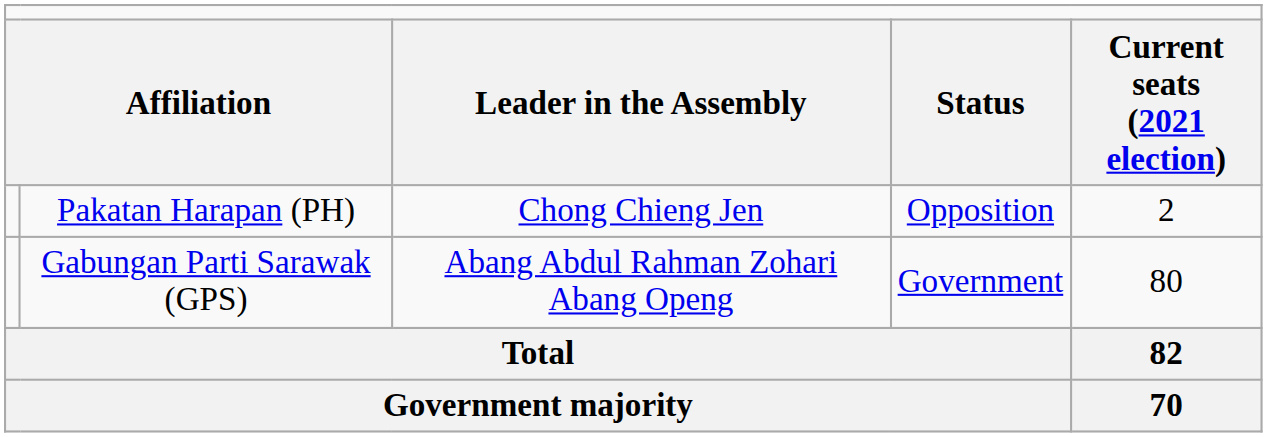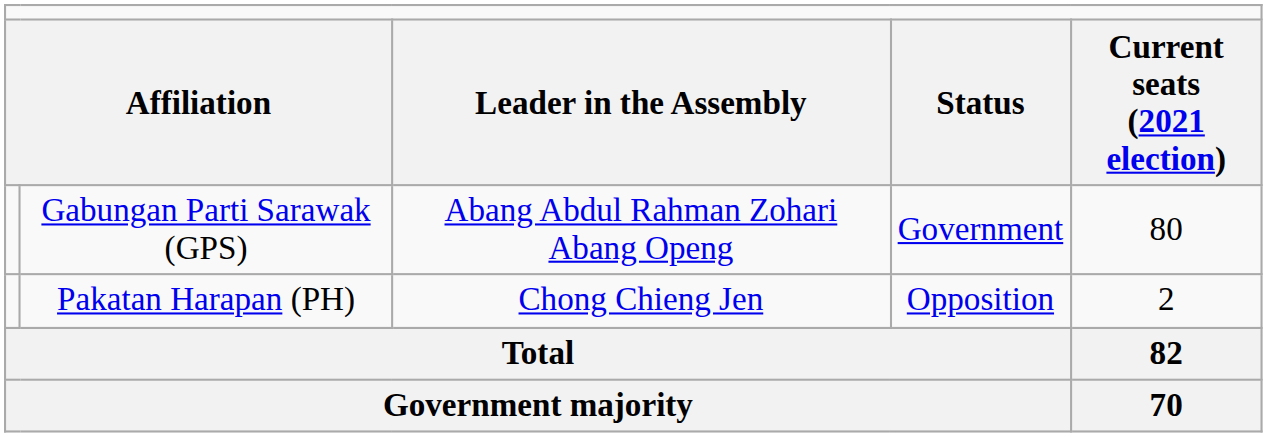rows swapped: (206, 281) <-> (206, 210)
